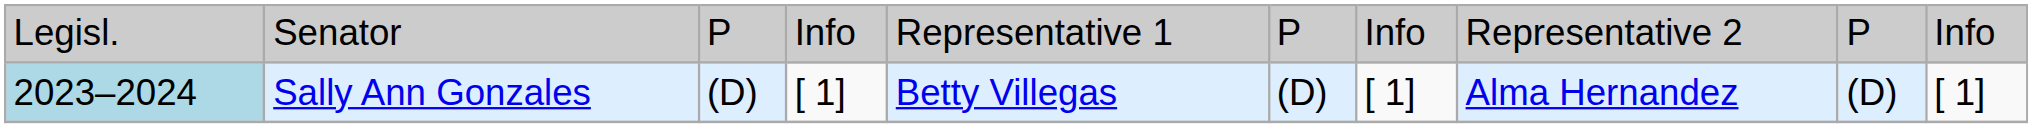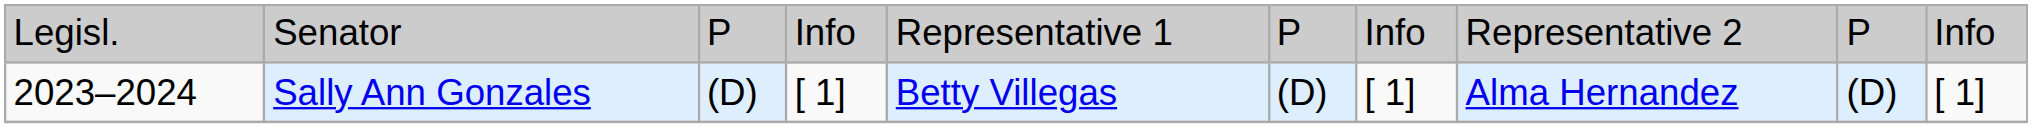(105, 91) lightblue background -> (105, 91) no background
